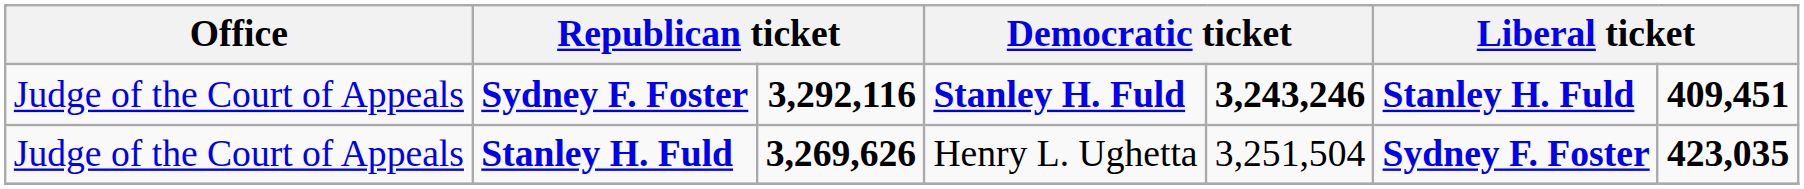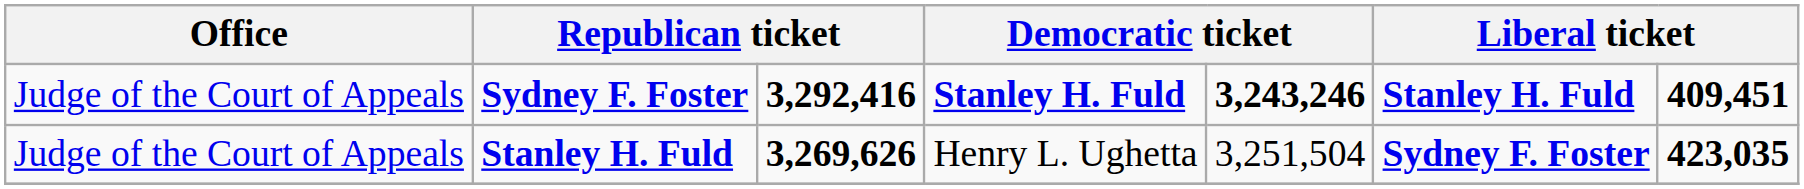(842, 93) 3,292,116 -> (841, 93) 3,292,416
